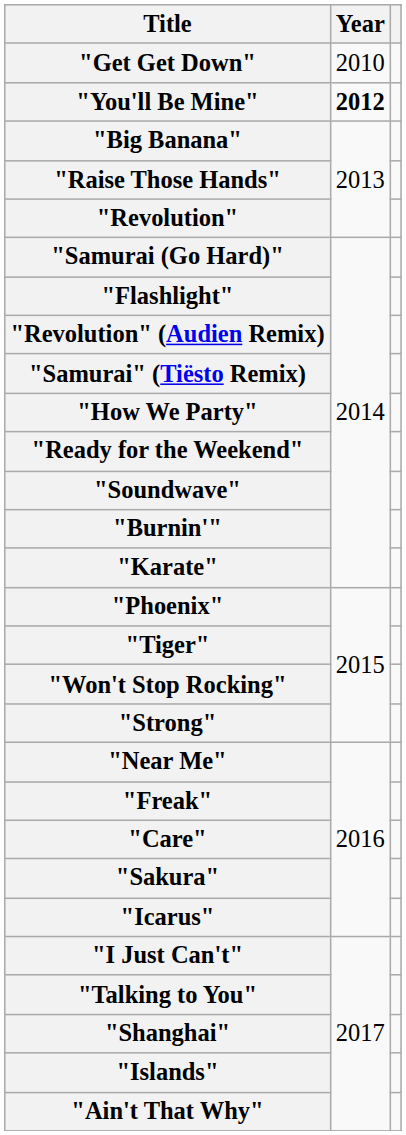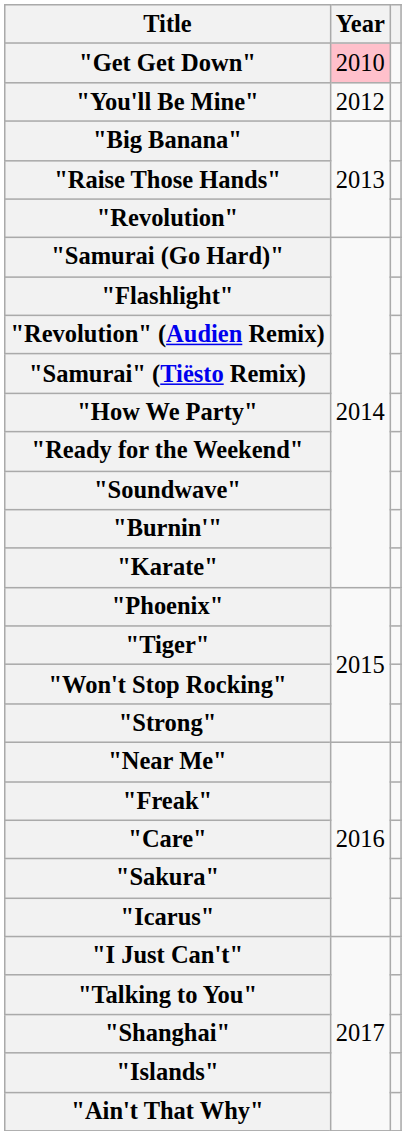(360, 62) no background -> (360, 62) pink background
(360, 101) bold -> (360, 101) normal
